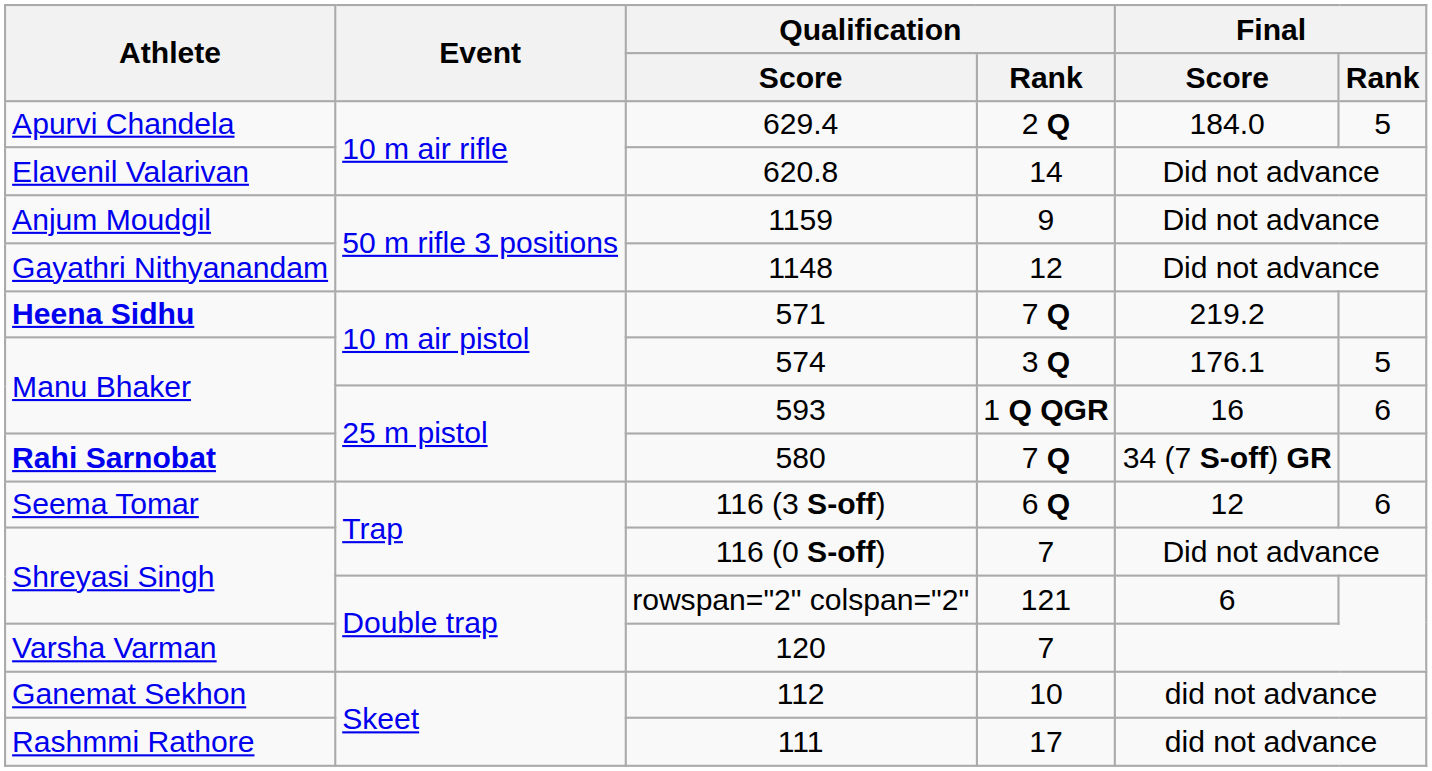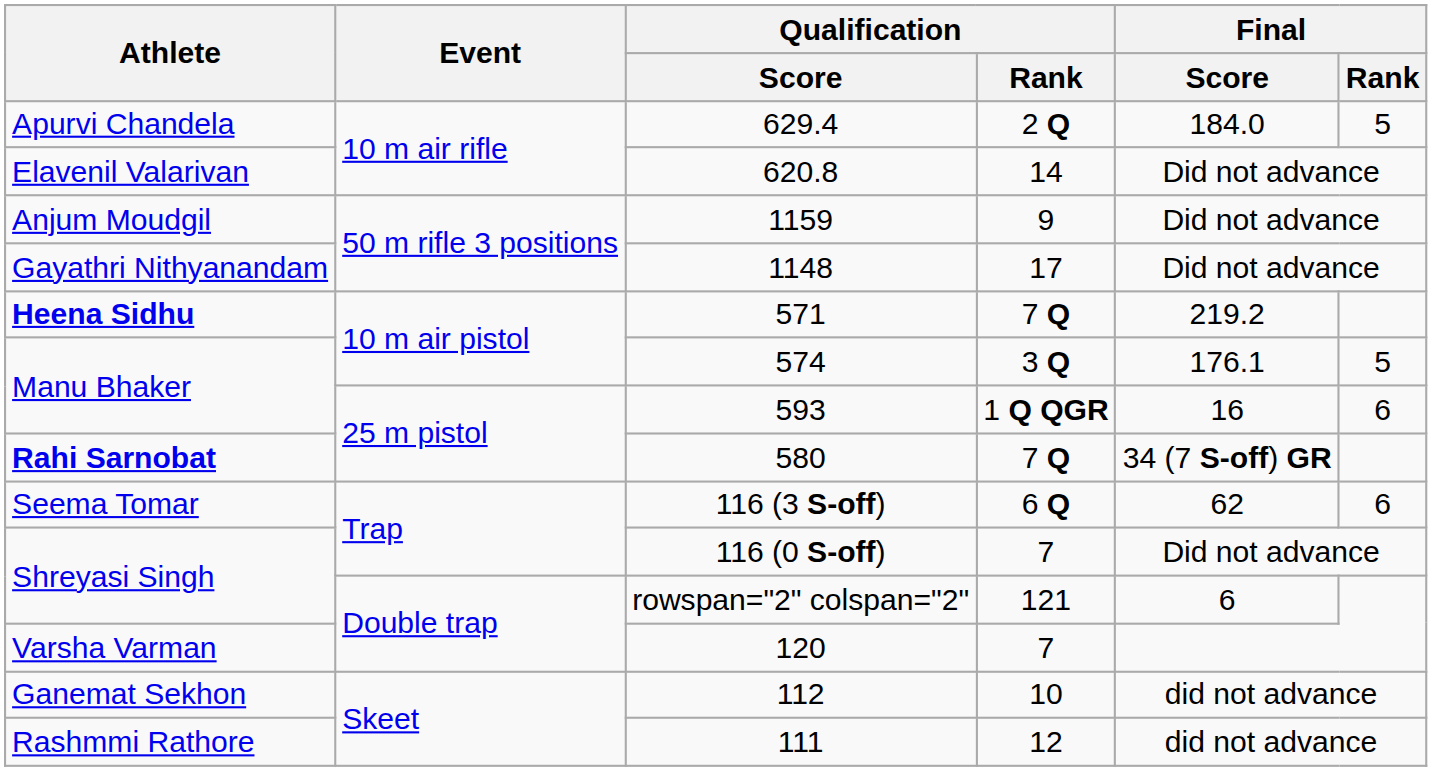(1046, 267) 12 -> (1046, 267) 17
(1227, 505) 12 -> (1227, 505) 62
(1046, 742) 17 -> (1046, 742) 12
